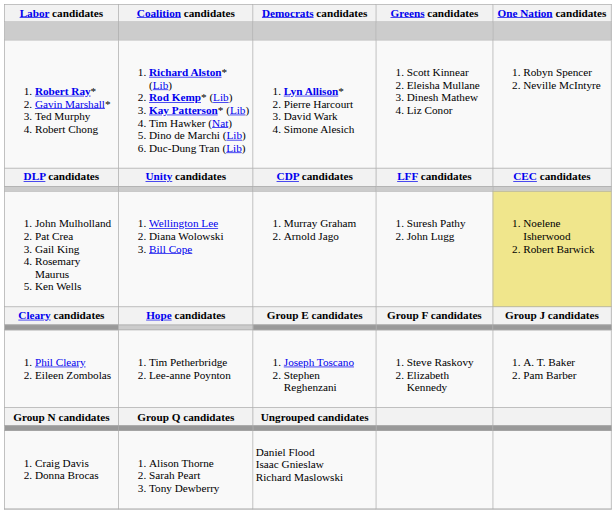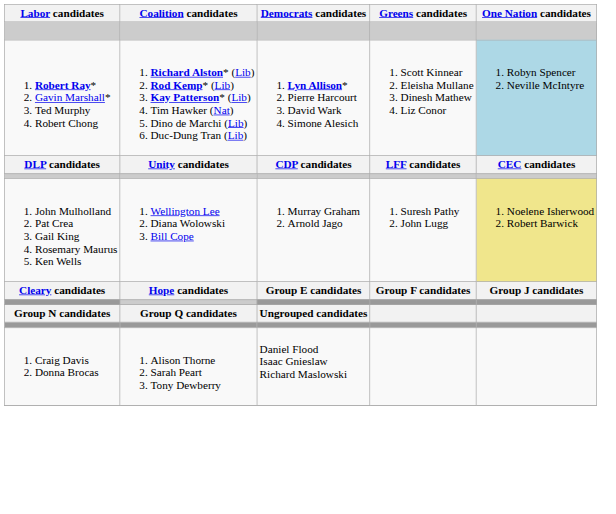(552, 79) no background -> (537, 79) lightblue background
- row: (61, 369)
